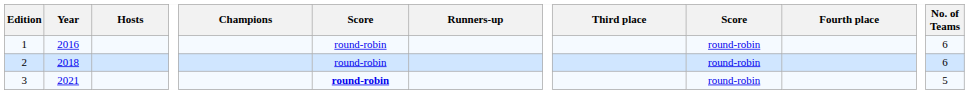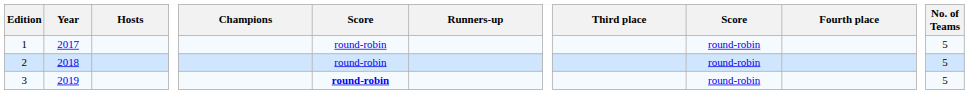(68, 44) 2016 -> (68, 44) 2017
(945, 44) 6 -> (945, 44) 5
(945, 62) 6 -> (945, 62) 5
(68, 80) 2021 -> (68, 80) 2019
